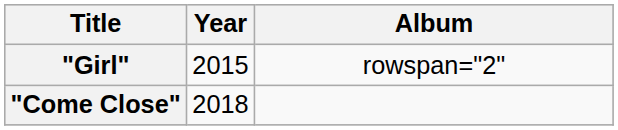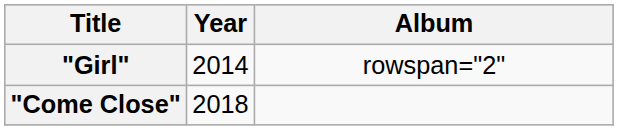(220, 64) 2015 -> (220, 64) 2014
